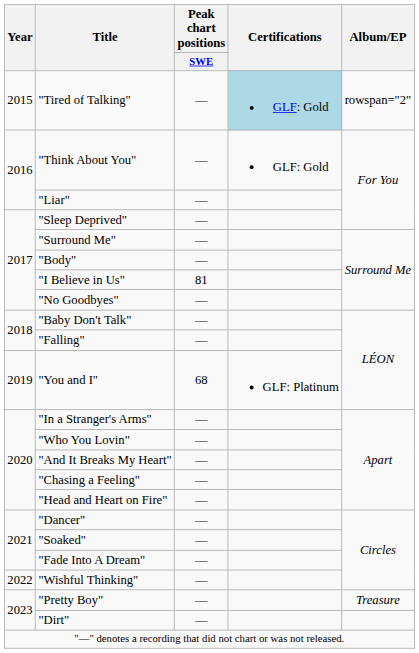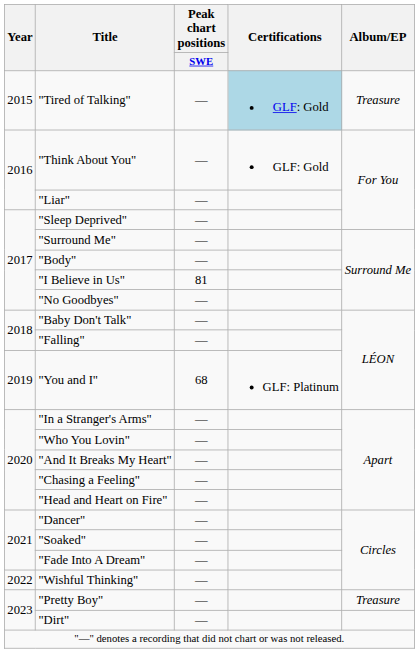(378, 100) rowspan="2" -> (378, 100) Treasure
